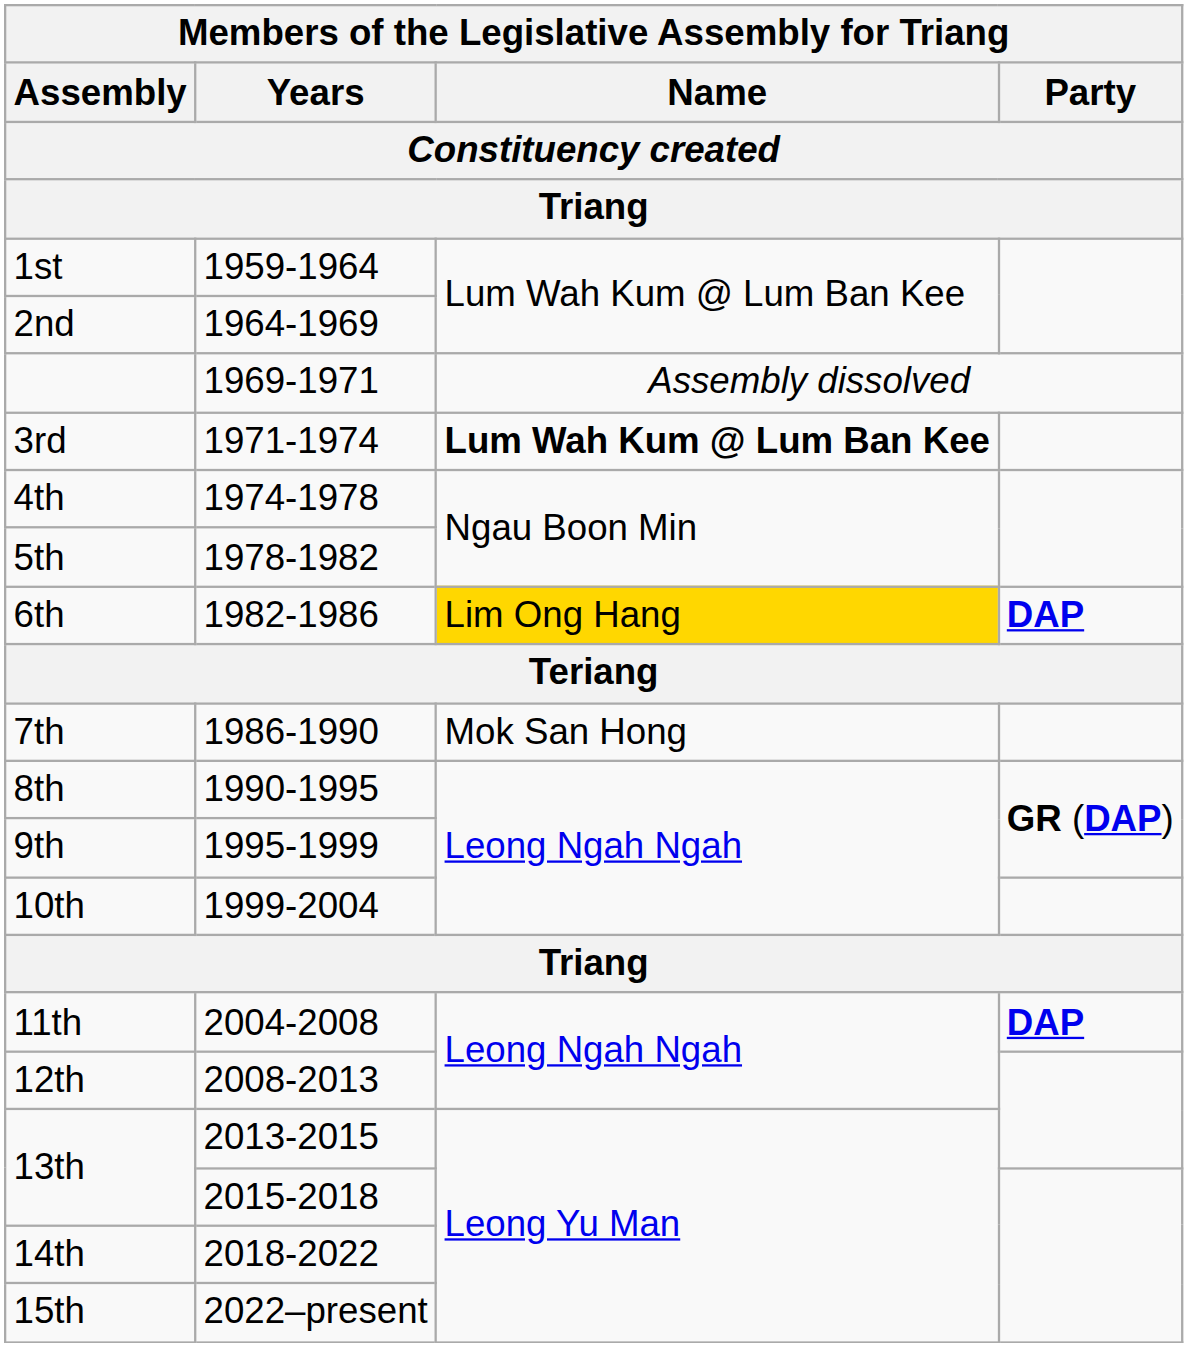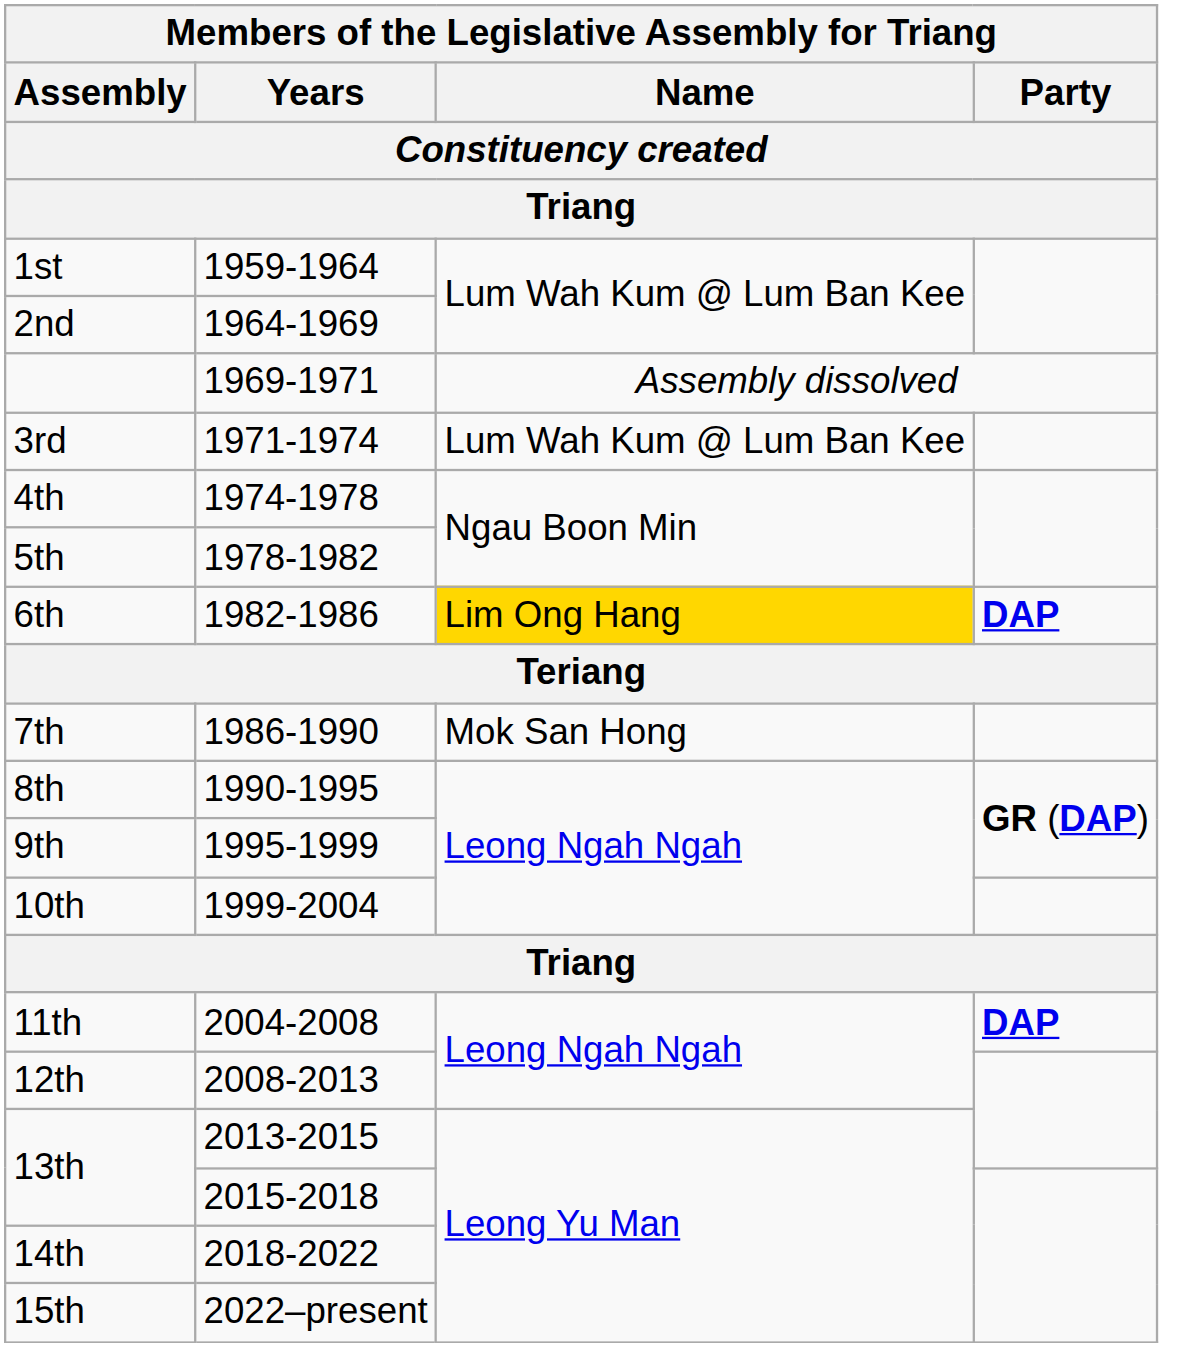(717, 440) bold -> (705, 440) normal
